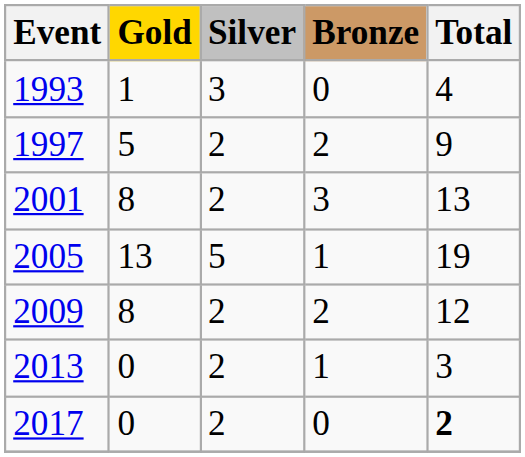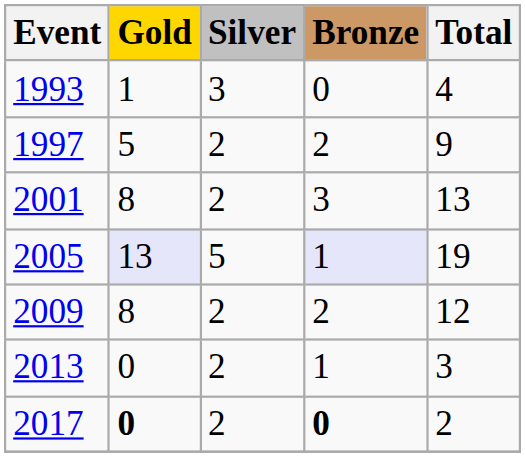(135, 255) no background -> (135, 255) lavender background
(321, 255) no background -> (321, 255) lavender background
(126, 423) normal -> (126, 423) bold
(321, 423) normal -> (321, 423) bold
(444, 423) bold -> (444, 423) normal
